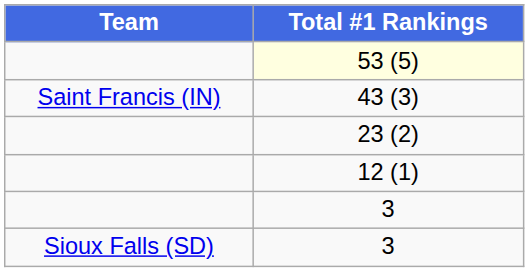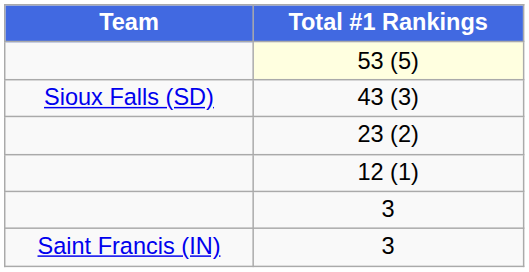(129, 97) Saint Francis (IN) -> (129, 97) Sioux Falls (SD)
(129, 246) Sioux Falls (SD) -> (129, 246) Saint Francis (IN)
